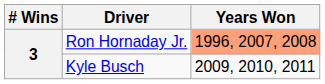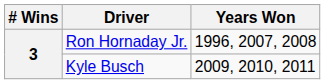(256, 42) lightsalmon background -> (256, 42) no background
